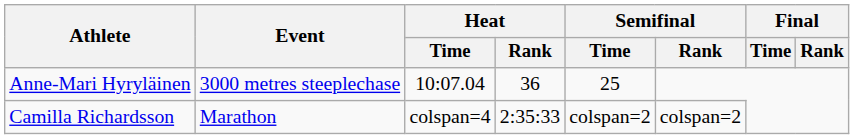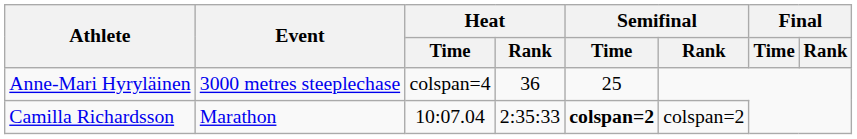(450, 84) 10:07.04 -> (450, 84) colspan=4
(450, 117) colspan=4 -> (450, 117) 10:07.04
(610, 117) normal -> (612, 117) bold
